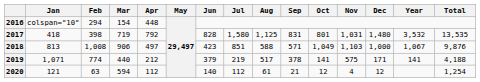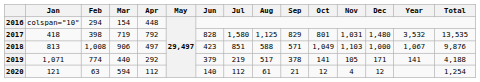(295, 34) 831 -> (295, 34) 829
(152, 59) 212 -> (152, 59) 292
(351, 59) 575 -> (351, 59) 105
